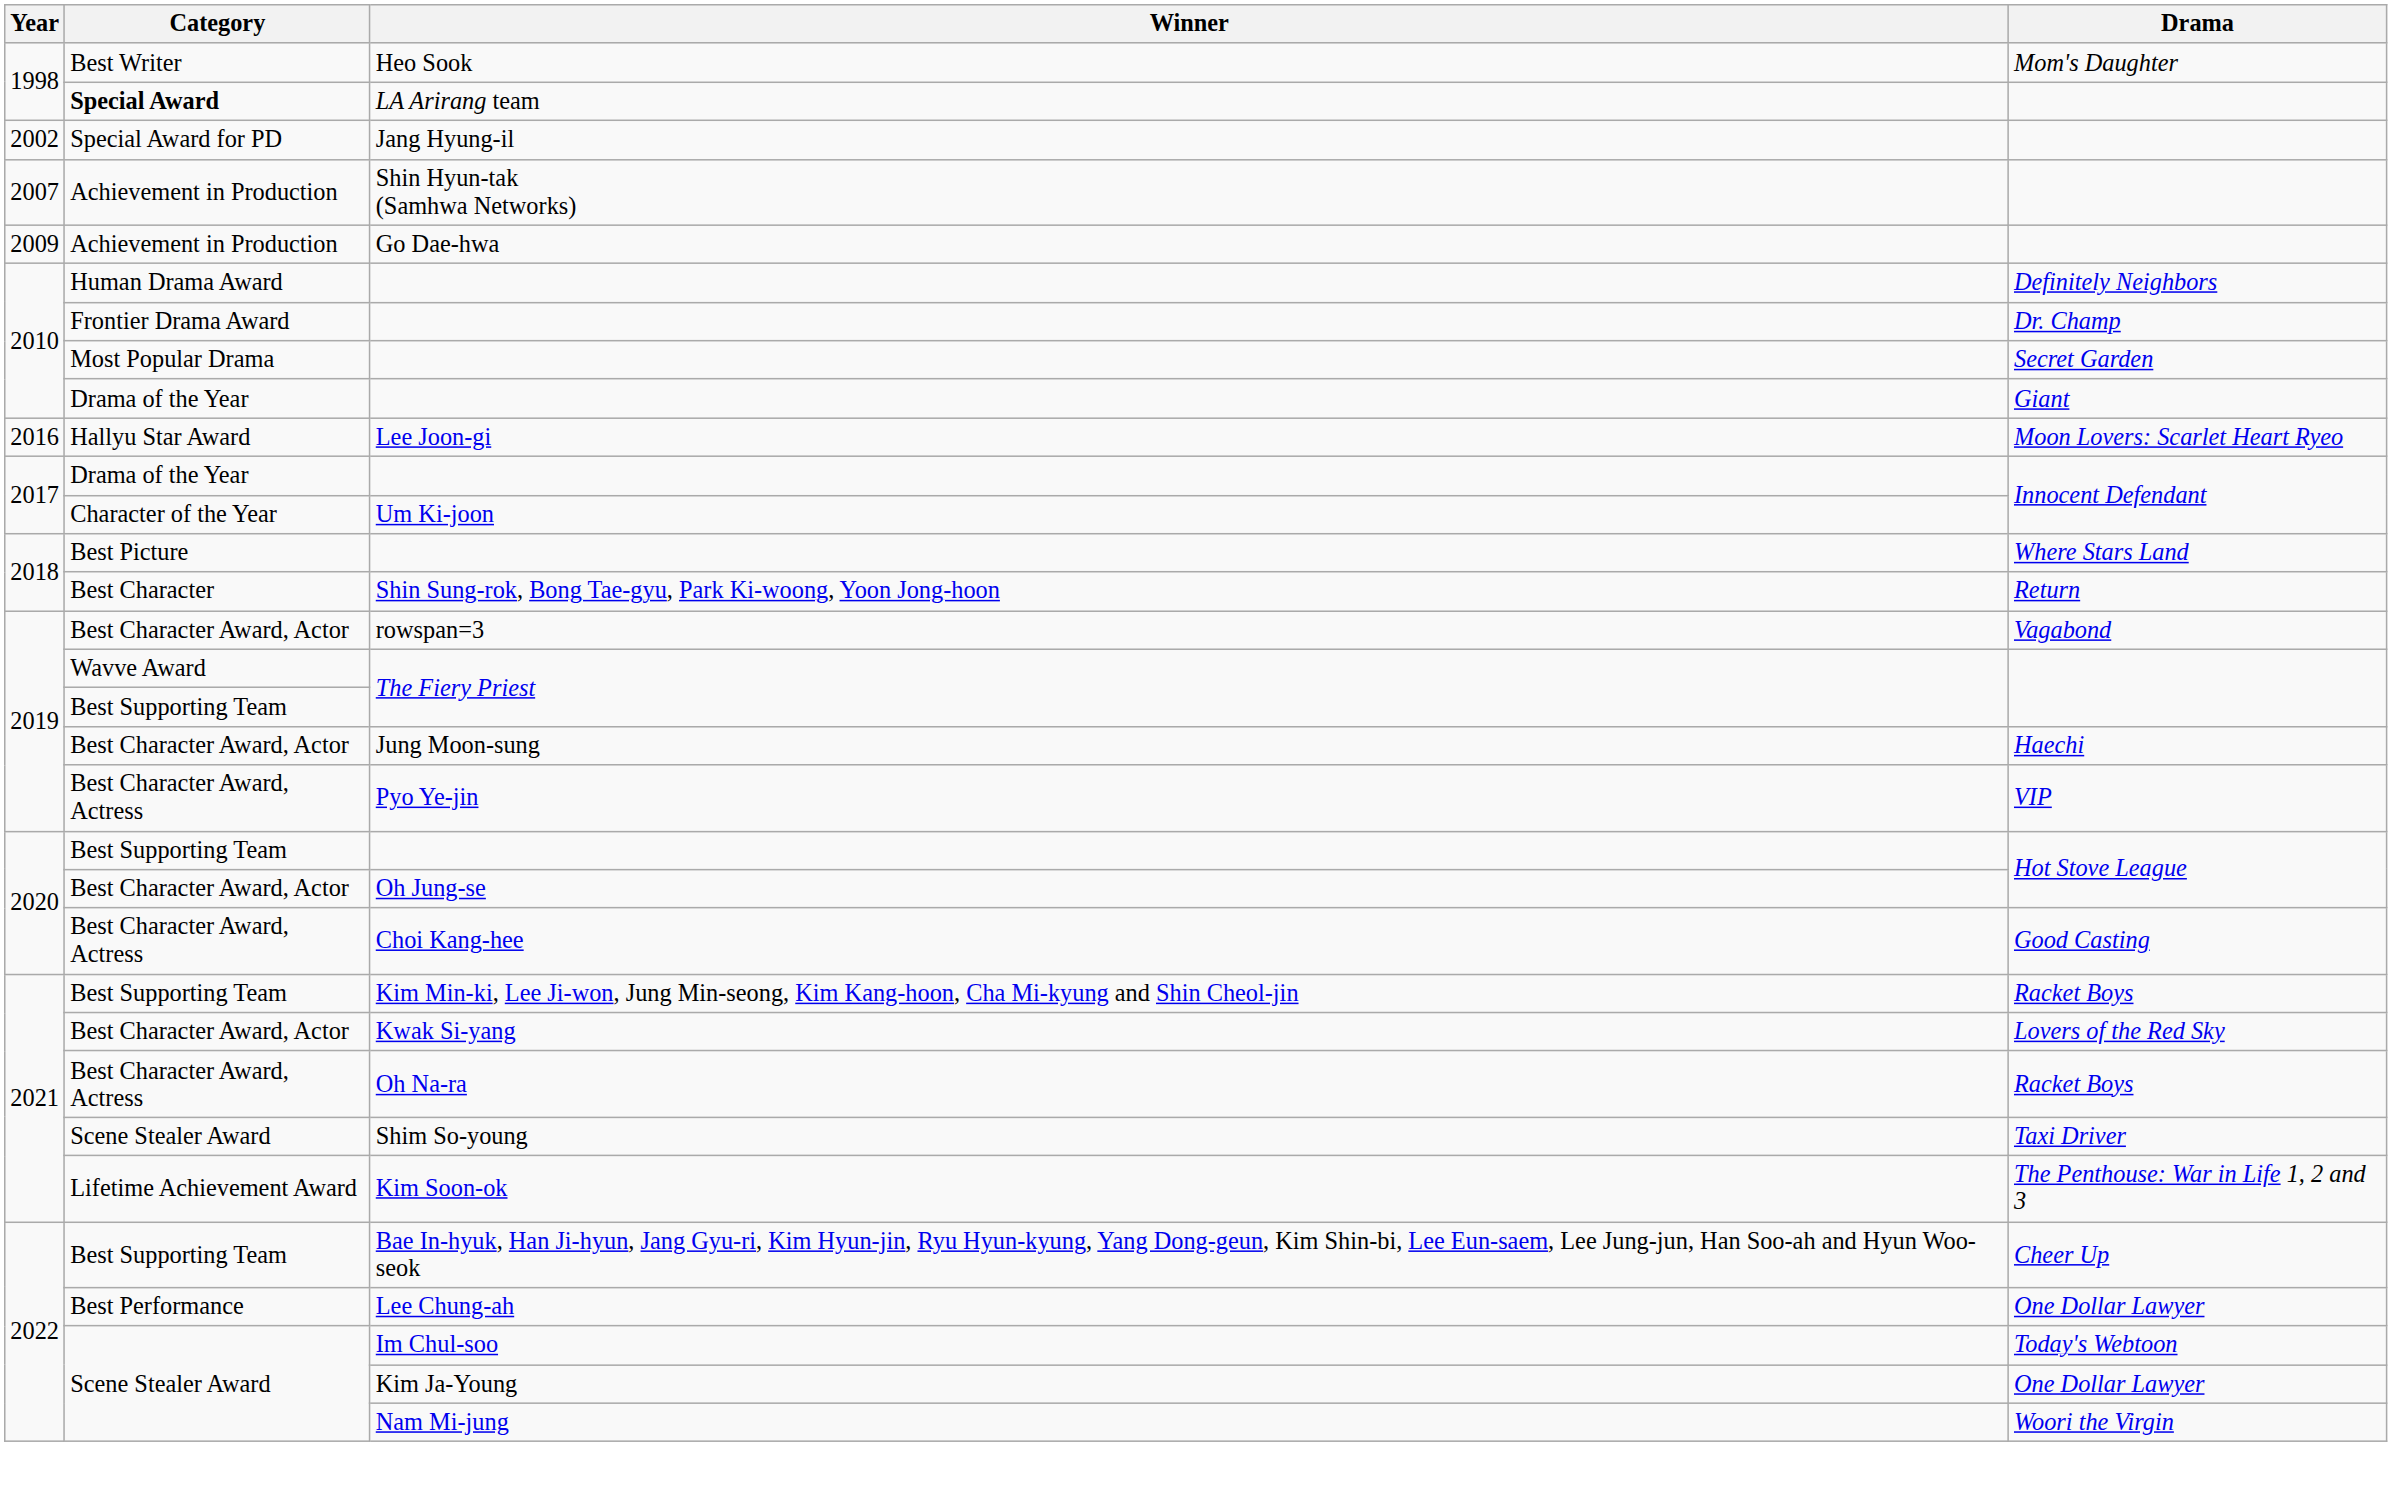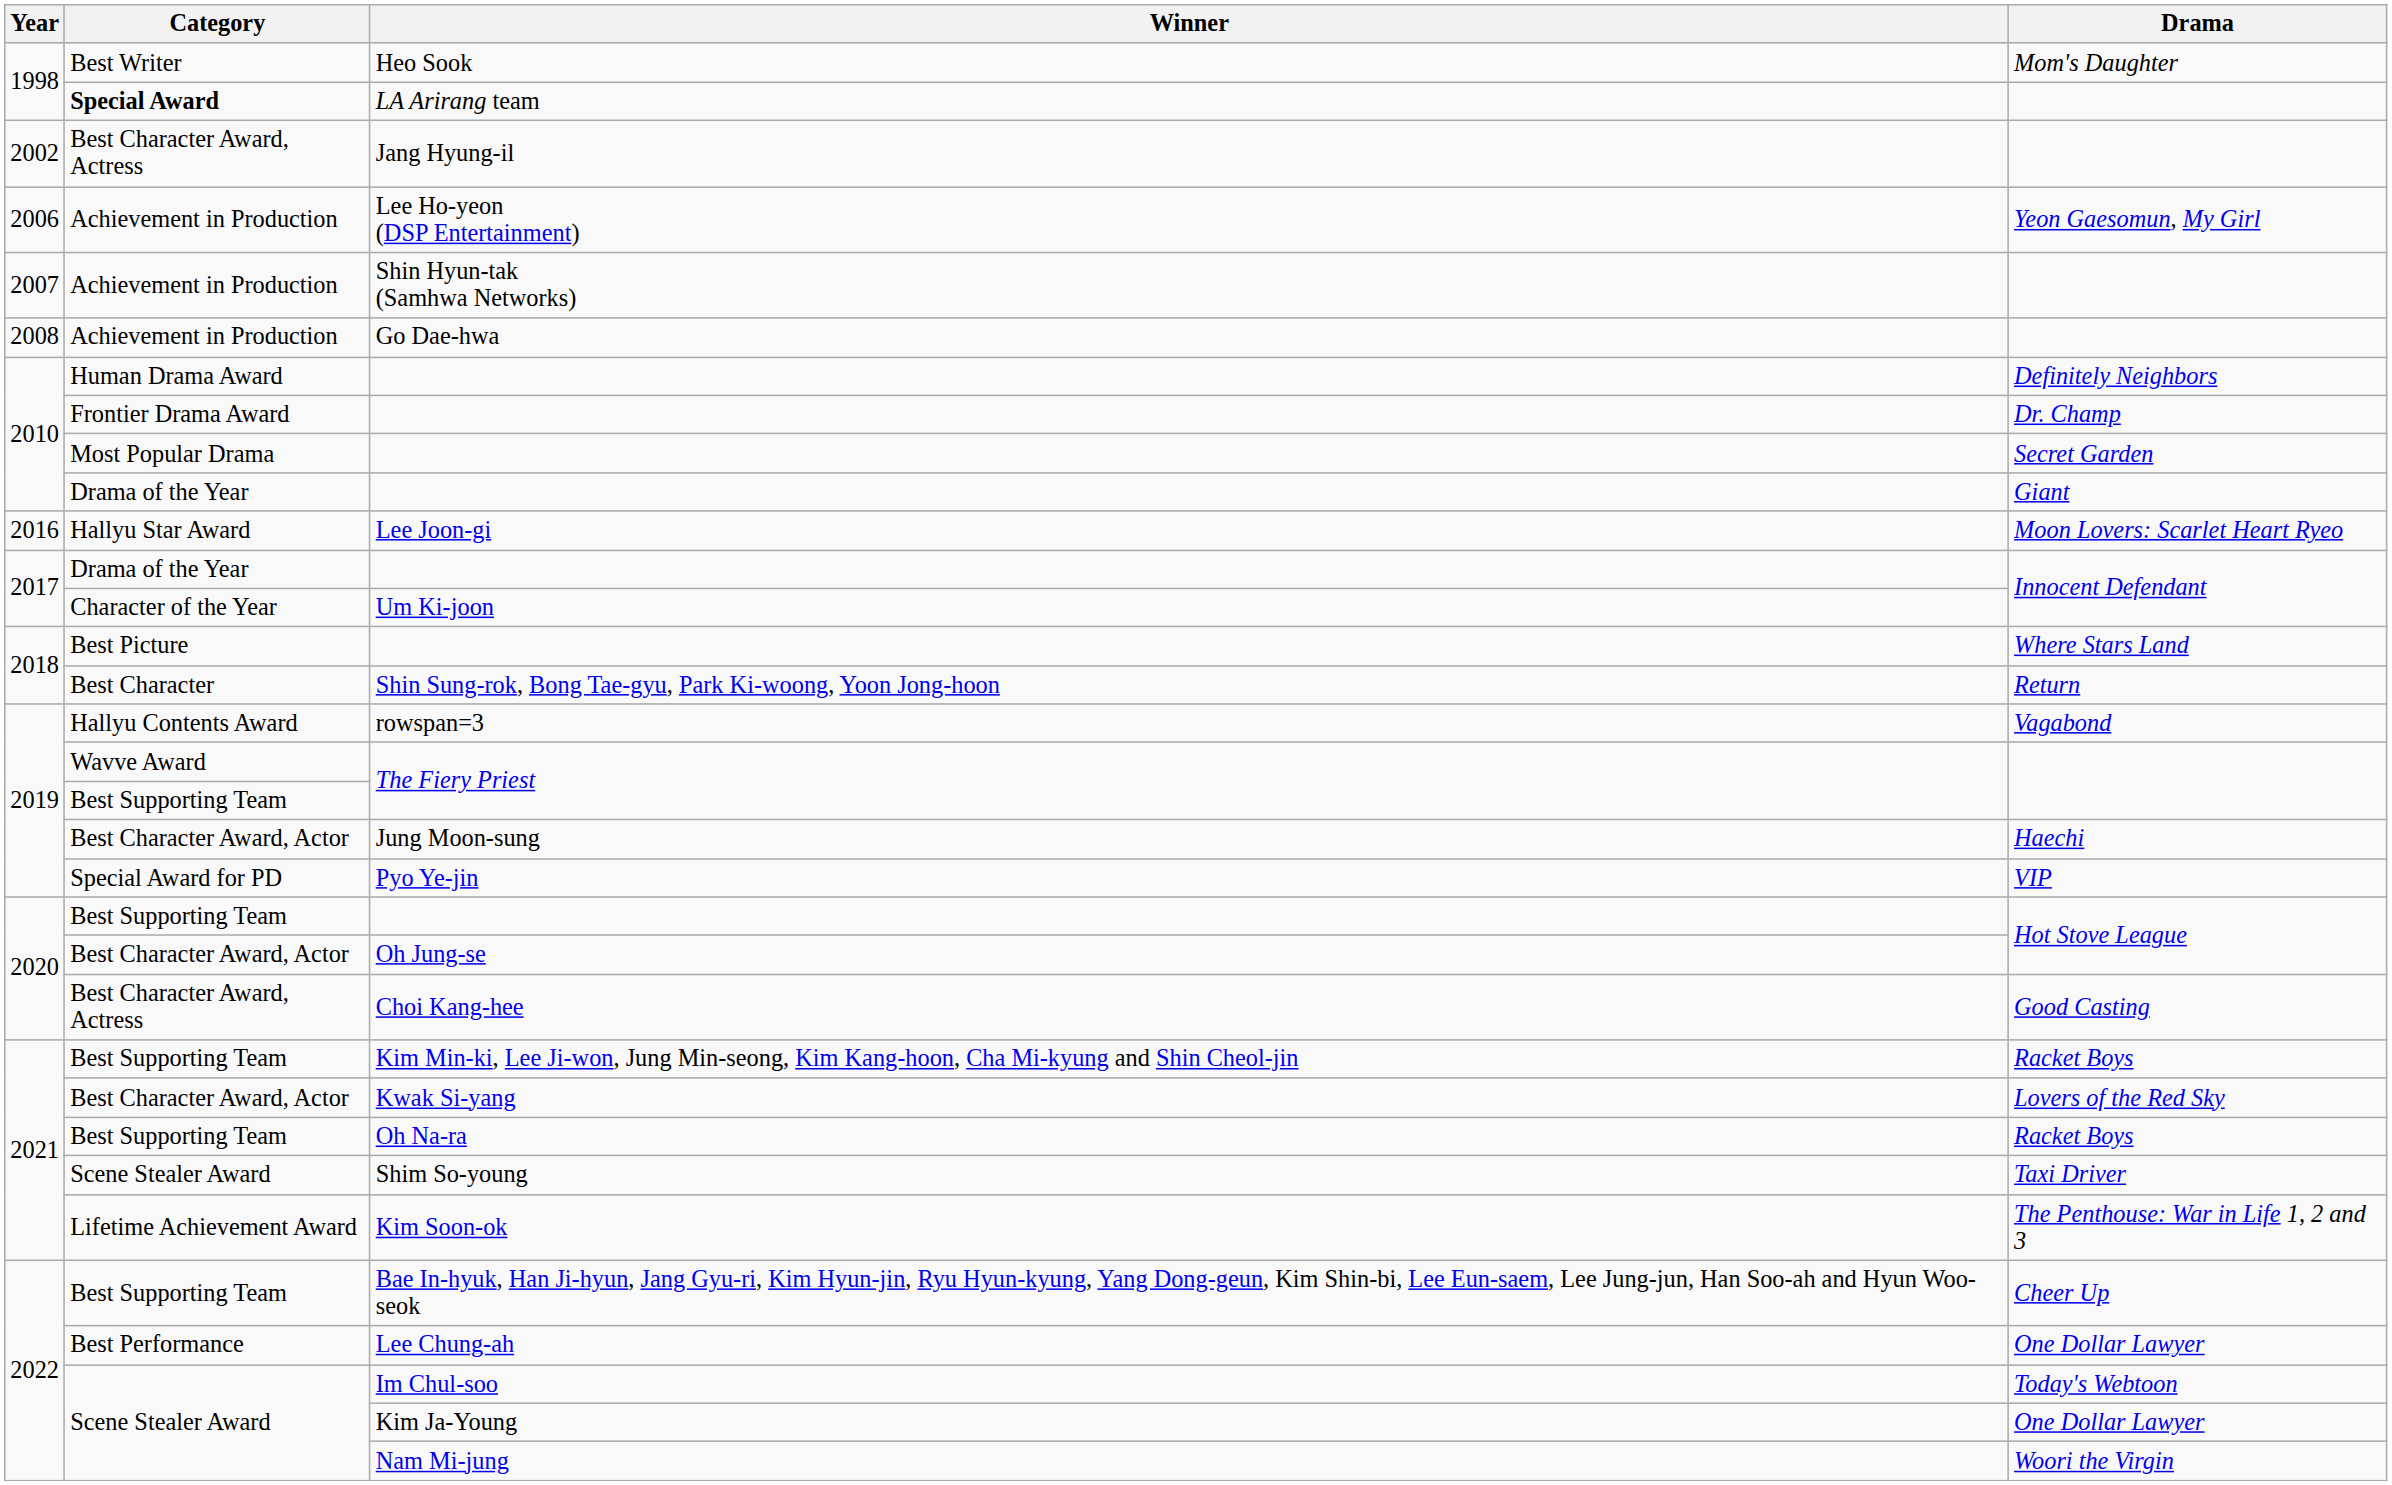(176, 139) Special Award for PD -> (180, 153) Best Character Award, Actress
+ row: (478, 219)
(35, 243) 2009 -> (35, 337) 2008
(210, 629) Best Character Award, Actor -> (184, 722) Hallyu Contents Award
(180, 797) Best Character Award, Actress -> (176, 877) Special Award for PD
(180, 1083) Best Character Award, Actress -> (179, 1136) Best Supporting Team
